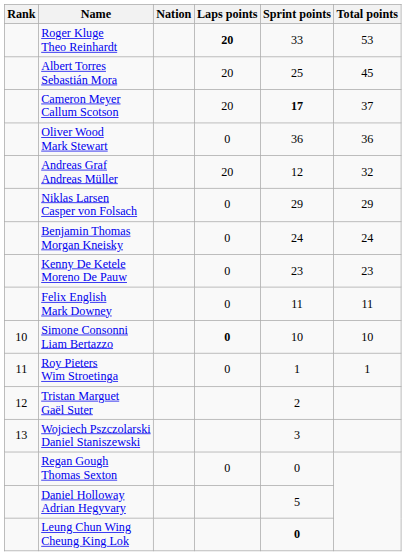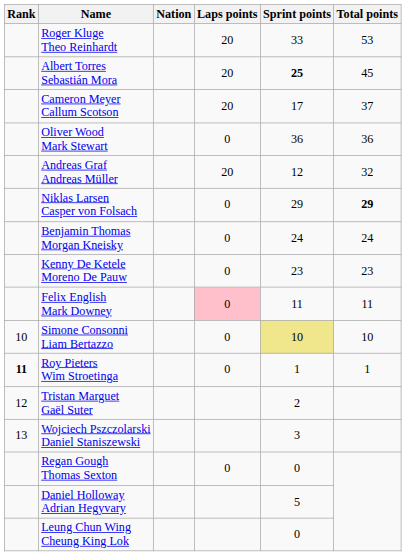(227, 40) bold -> (227, 40) normal
(297, 73) normal -> (297, 73) bold
(297, 106) bold -> (297, 106) normal
(367, 205) normal -> (367, 205) bold
(227, 303) no background -> (227, 303) pink background
(227, 336) bold -> (227, 336) normal
(297, 336) no background -> (297, 336) khaki background
(21, 369) normal -> (21, 369) bold
(297, 534) bold -> (297, 534) normal
